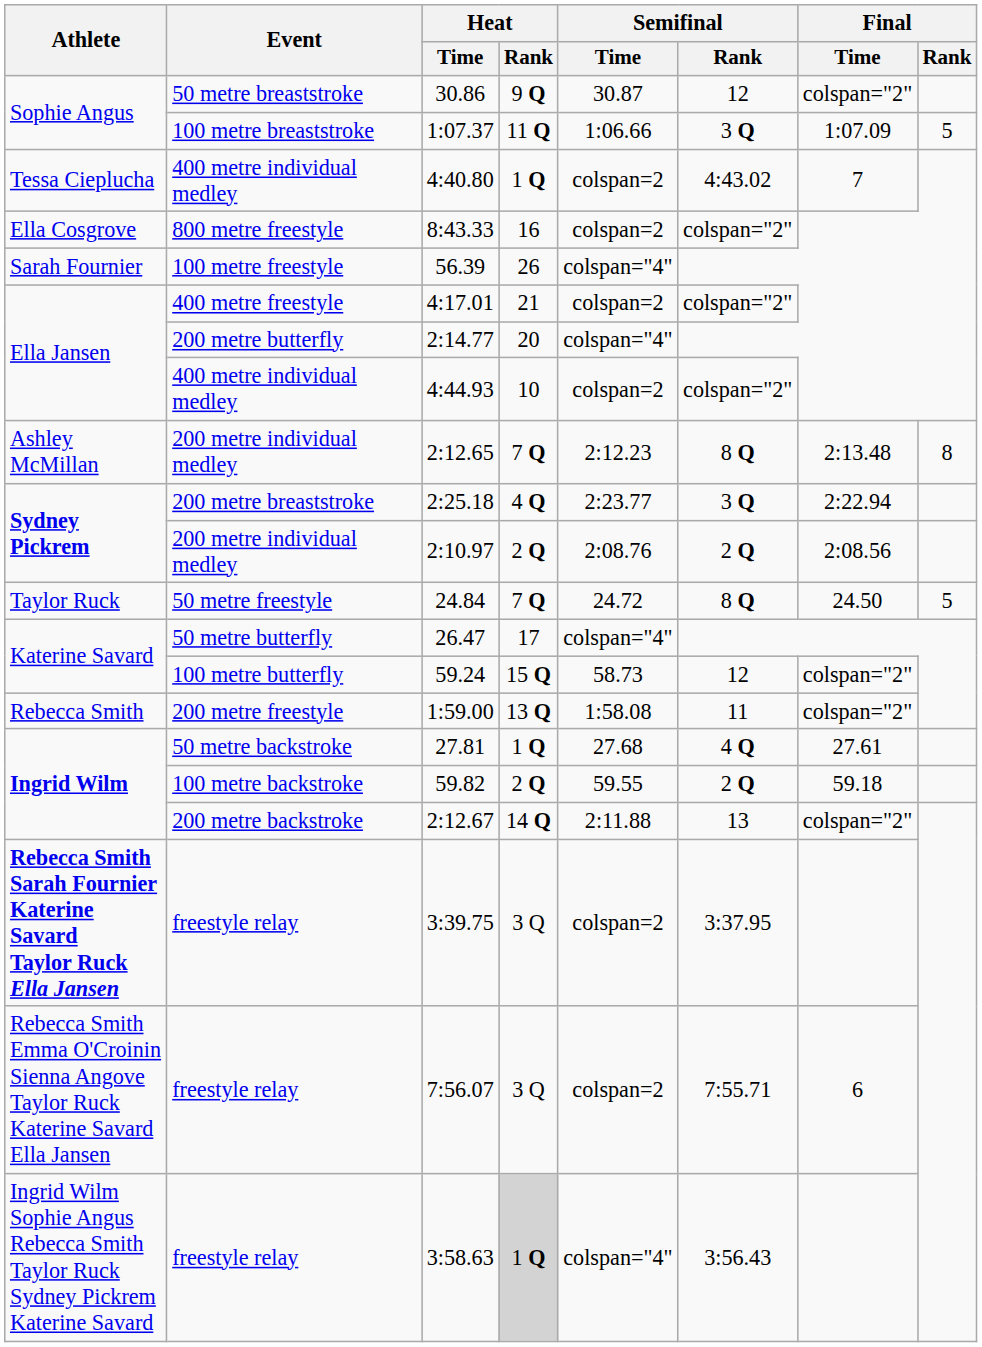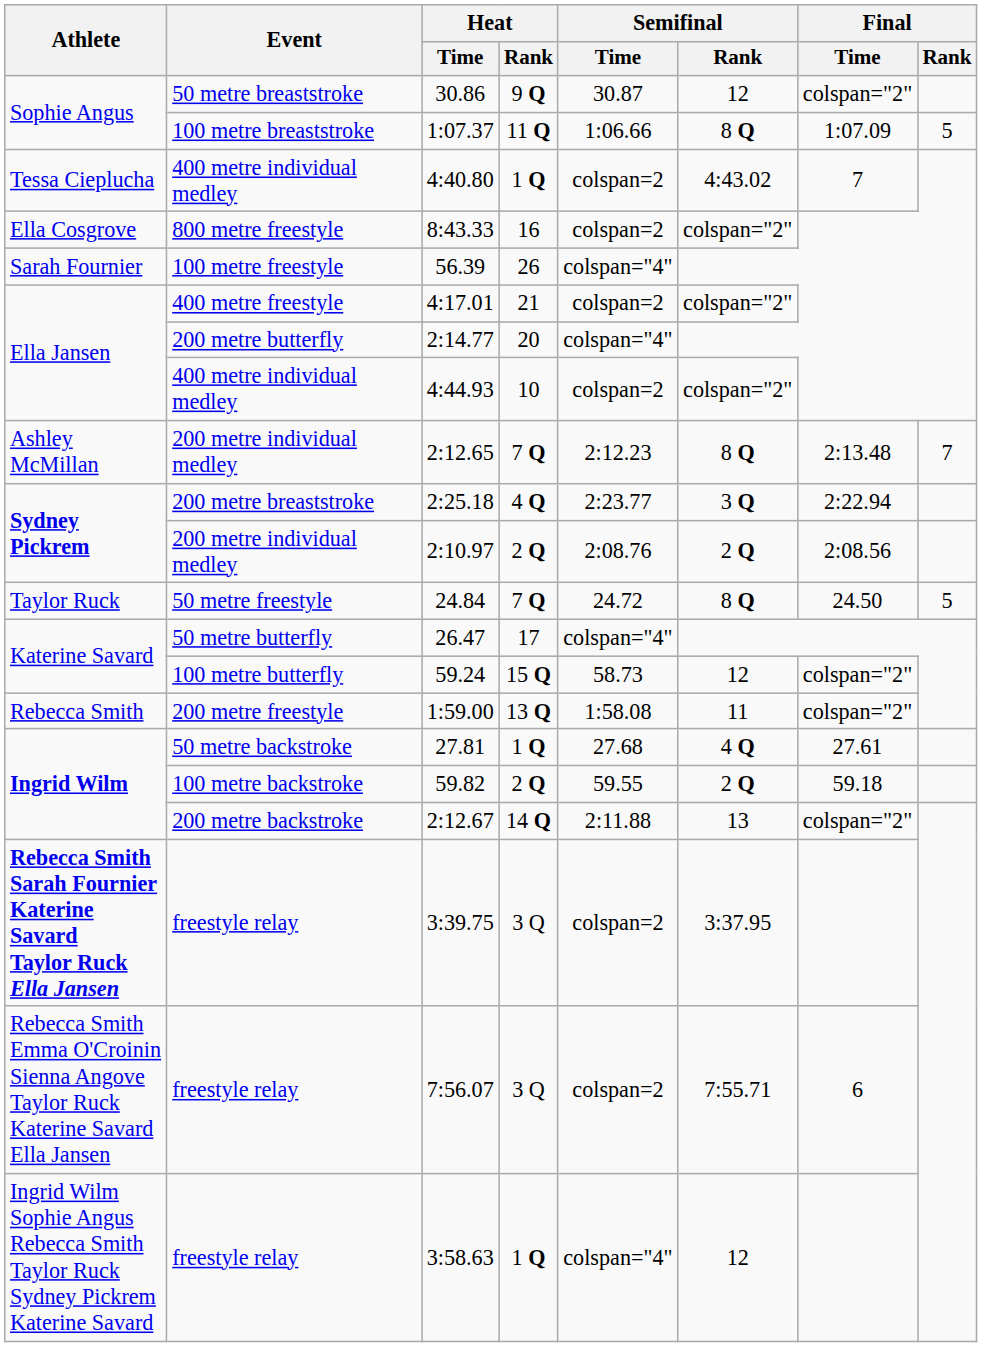(738, 130) 3 Q -> (738, 130) 8 Q
(947, 452) 8 -> (947, 452) 7
(529, 1257) lightgrey background -> (529, 1257) no background
(738, 1257) 3:56.43 -> (738, 1257) 12
